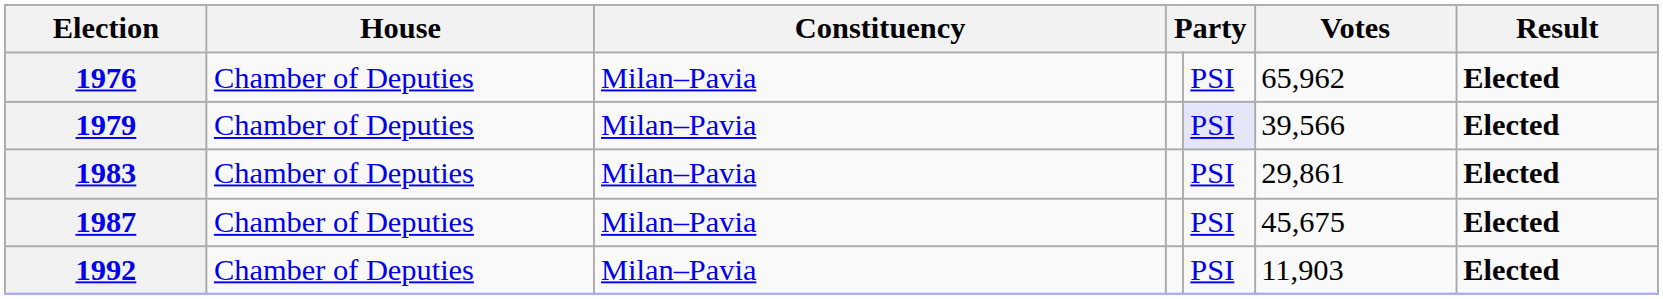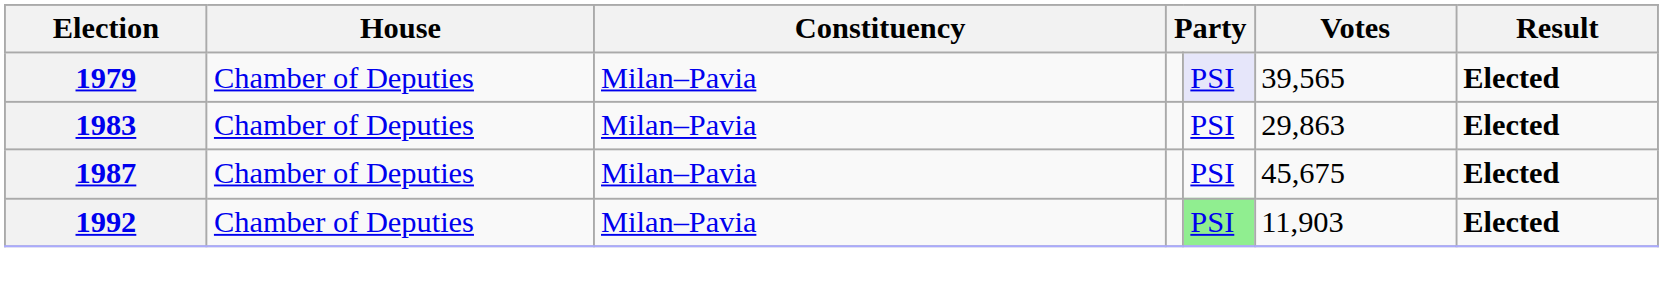- row: (106, 76)
(1303, 125) 39,566 -> (1303, 76) 39,565
(1303, 173) 29,861 -> (1303, 125) 29,863
(1212, 269) no background -> (1212, 221) lightgreen background
